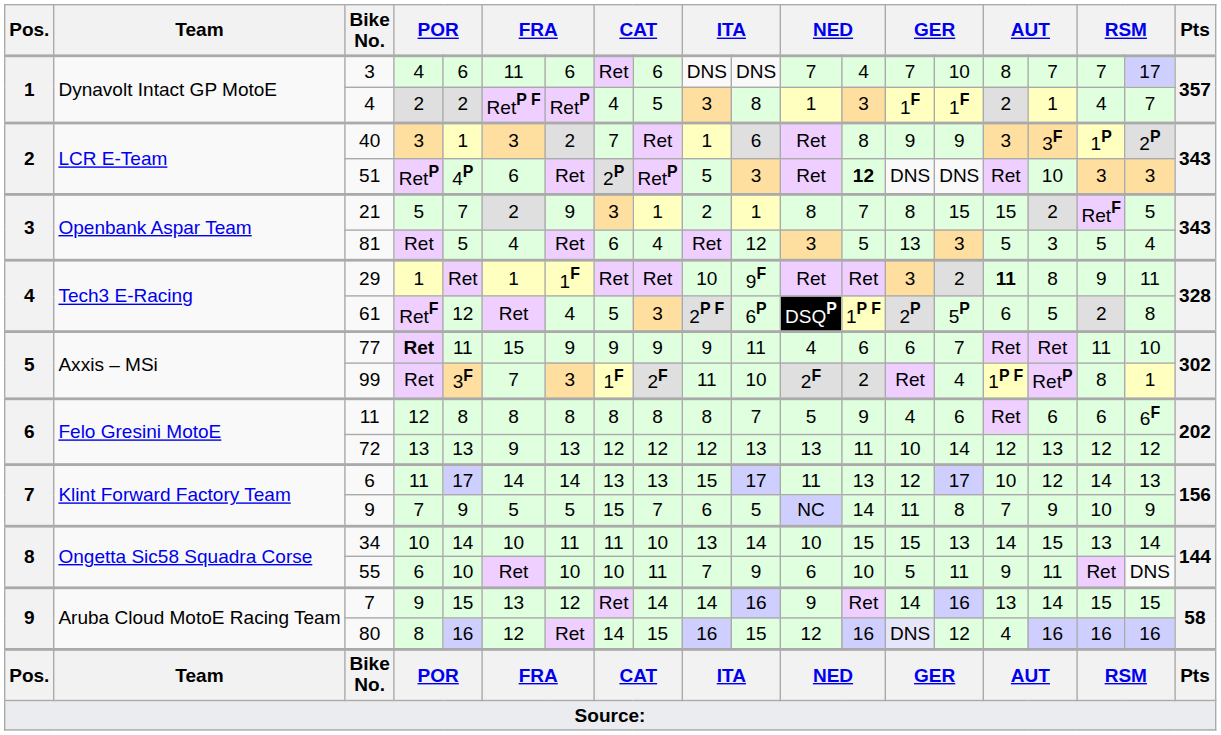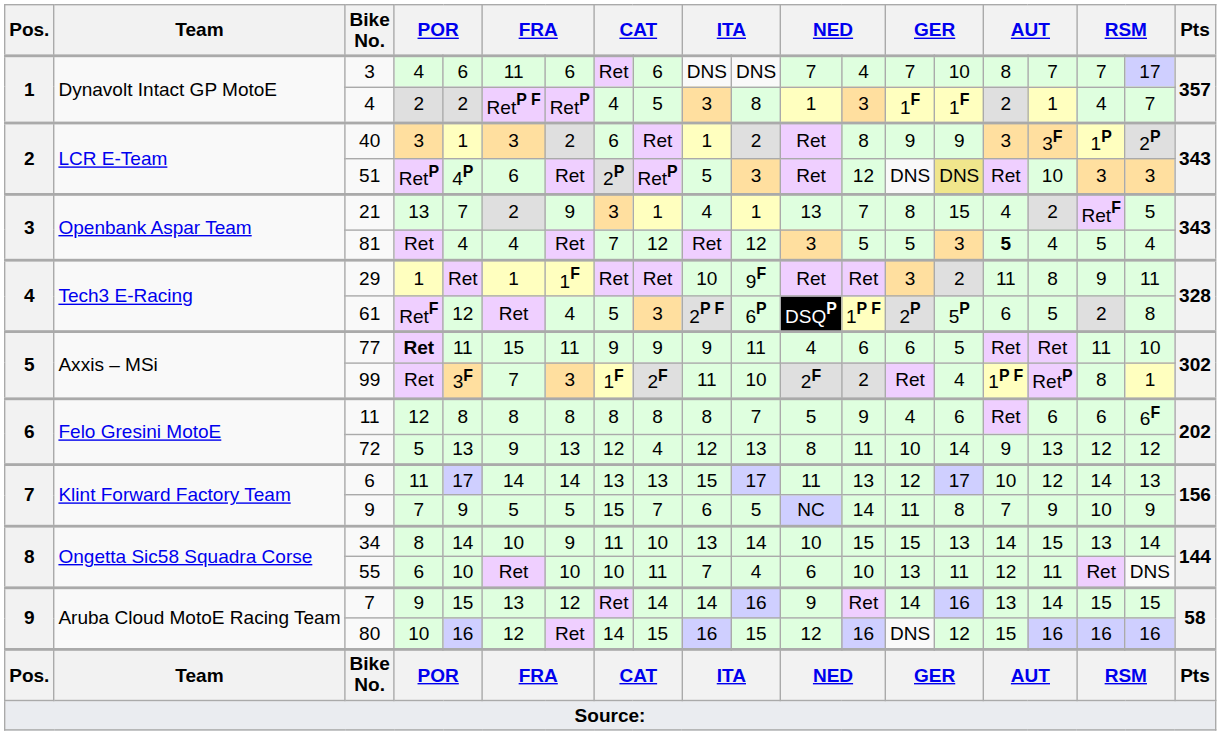(614, 141) 7 -> (614, 141) 6
(756, 141) 6 -> (756, 141) 2
(863, 176) bold -> (863, 176) normal
(959, 176) no background -> (959, 176) khaki background
(419, 212) 5 -> (419, 212) 13
(707, 212) 2 -> (707, 212) 4
(811, 212) 8 -> (811, 212) 13
(1006, 212) 15 -> (1006, 212) 4
(463, 244) 5 -> (463, 244) 4
(614, 244) 6 -> (614, 244) 7
(658, 244) 4 -> (658, 244) 12
(910, 244) 13 -> (910, 244) 5
(1006, 244) normal -> (1006, 244) bold
(1052, 244) 3 -> (1052, 244) 4
(1006, 278) bold -> (1006, 278) normal
(570, 347) 9 -> (570, 347) 11
(959, 347) 7 -> (959, 347) 5
(419, 448) 13 -> (419, 448) 5
(658, 448) 12 -> (658, 448) 4
(811, 448) 13 -> (811, 448) 8
(1006, 448) 12 -> (1006, 448) 9
(419, 541) 10 -> (419, 541) 8
(570, 541) 11 -> (570, 541) 9
(756, 571) 9 -> (756, 571) 4
(910, 571) 5 -> (910, 571) 13
(1006, 571) 9 -> (1006, 571) 12
(419, 633) 8 -> (419, 633) 10
(910, 633) lavender background -> (910, 633) no background
(1006, 633) 4 -> (1006, 633) 15
